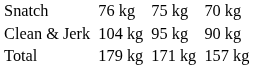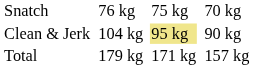(170, 33) no background -> (170, 33) khaki background
